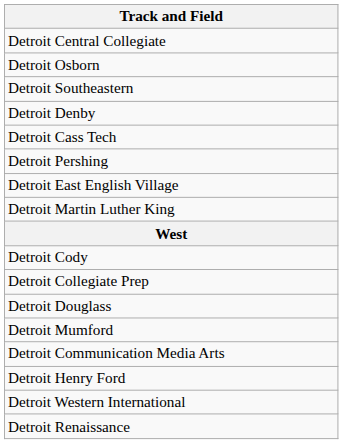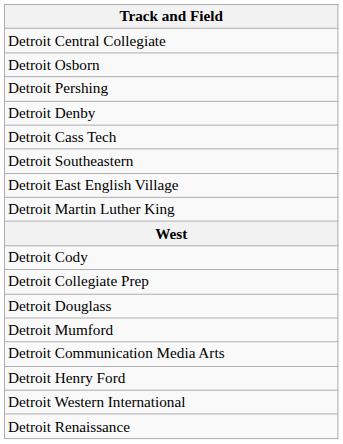(71, 88) Detroit Southeastern -> (58, 88) Detroit Pershing
(58, 161) Detroit Pershing -> (71, 161) Detroit Southeastern
